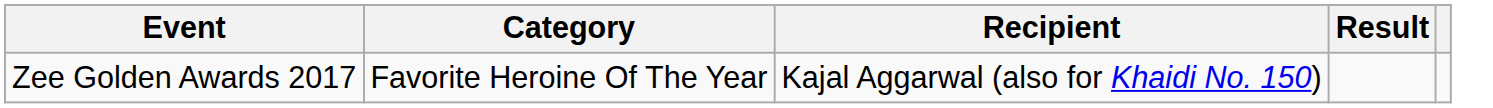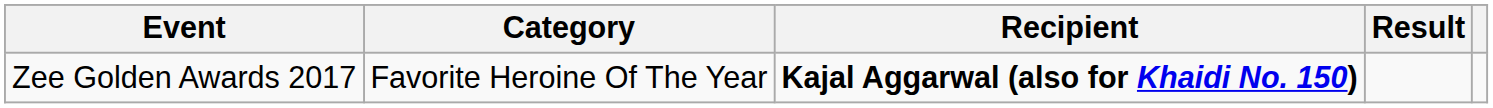(1052, 77) normal -> (1070, 77) bold
